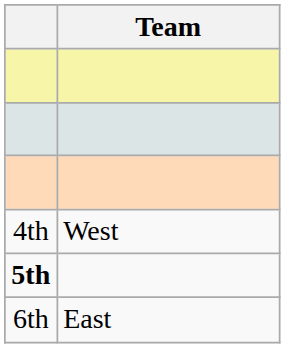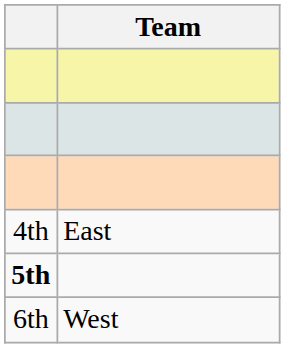(91, 230) West -> (87, 230) East
(87, 319) East -> (91, 319) West
